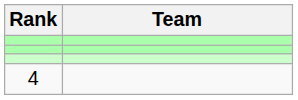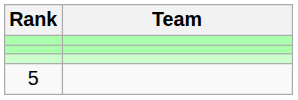(33, 78) 4 -> (33, 78) 5
